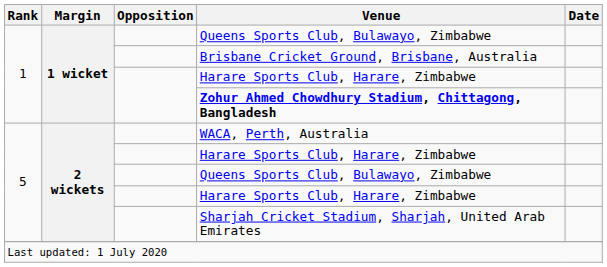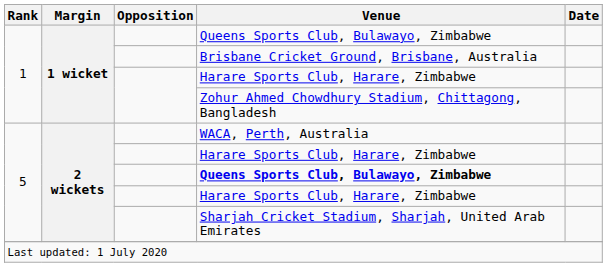(361, 105) bold -> (361, 105) normal
(346, 175) normal -> (346, 175) bold
